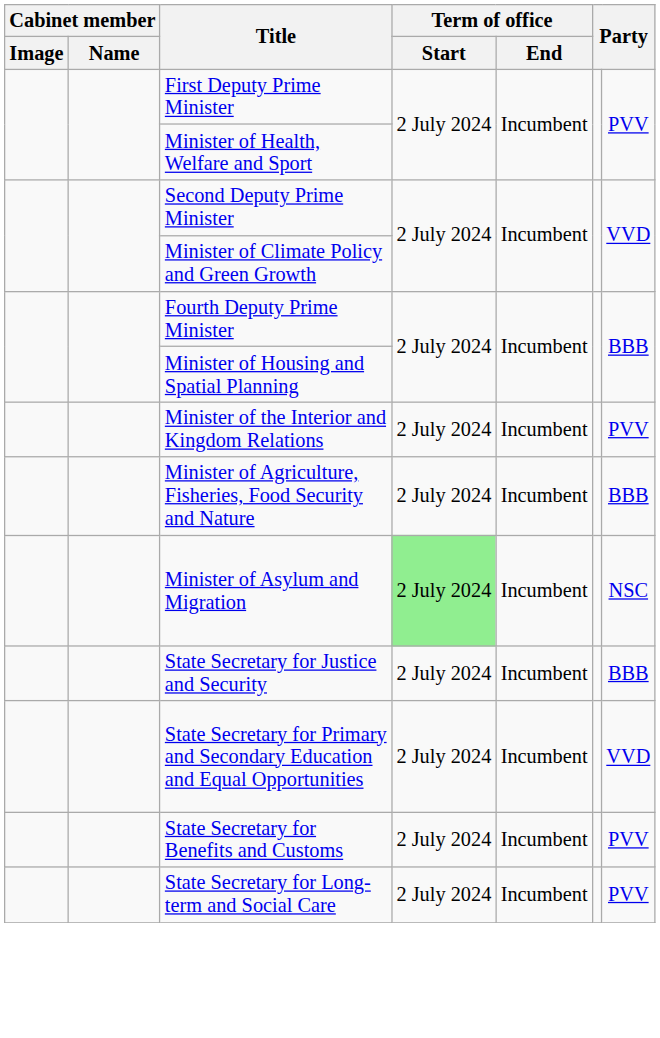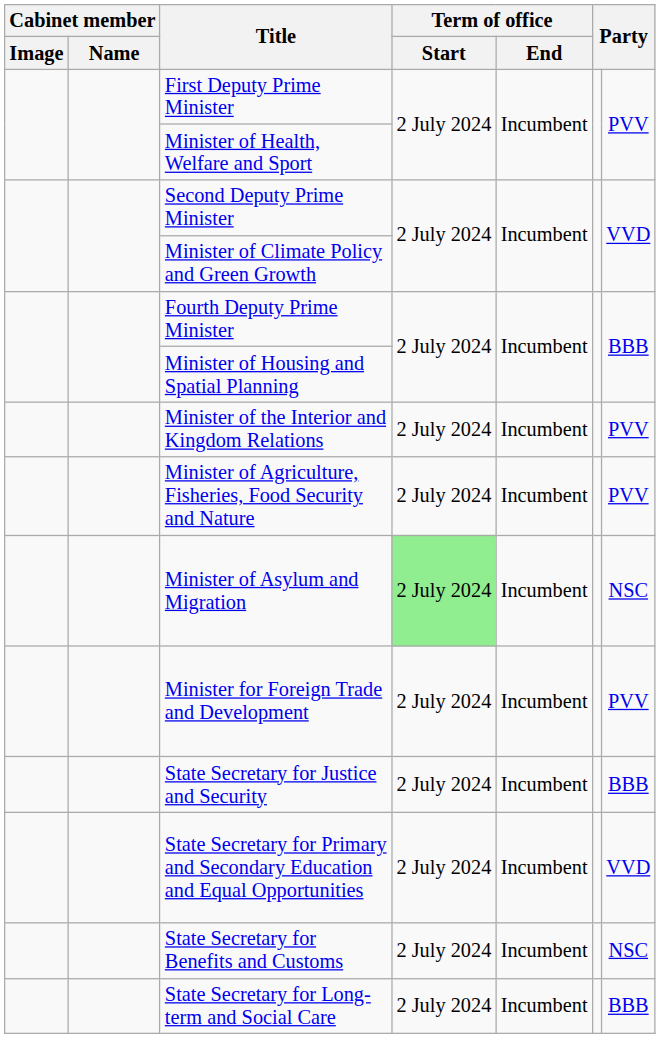(628, 495) BBB -> (628, 495) PVV
+ row: (274, 701)
(628, 839) PVV -> (628, 950) NSC
(628, 894) PVV -> (628, 1005) BBB
